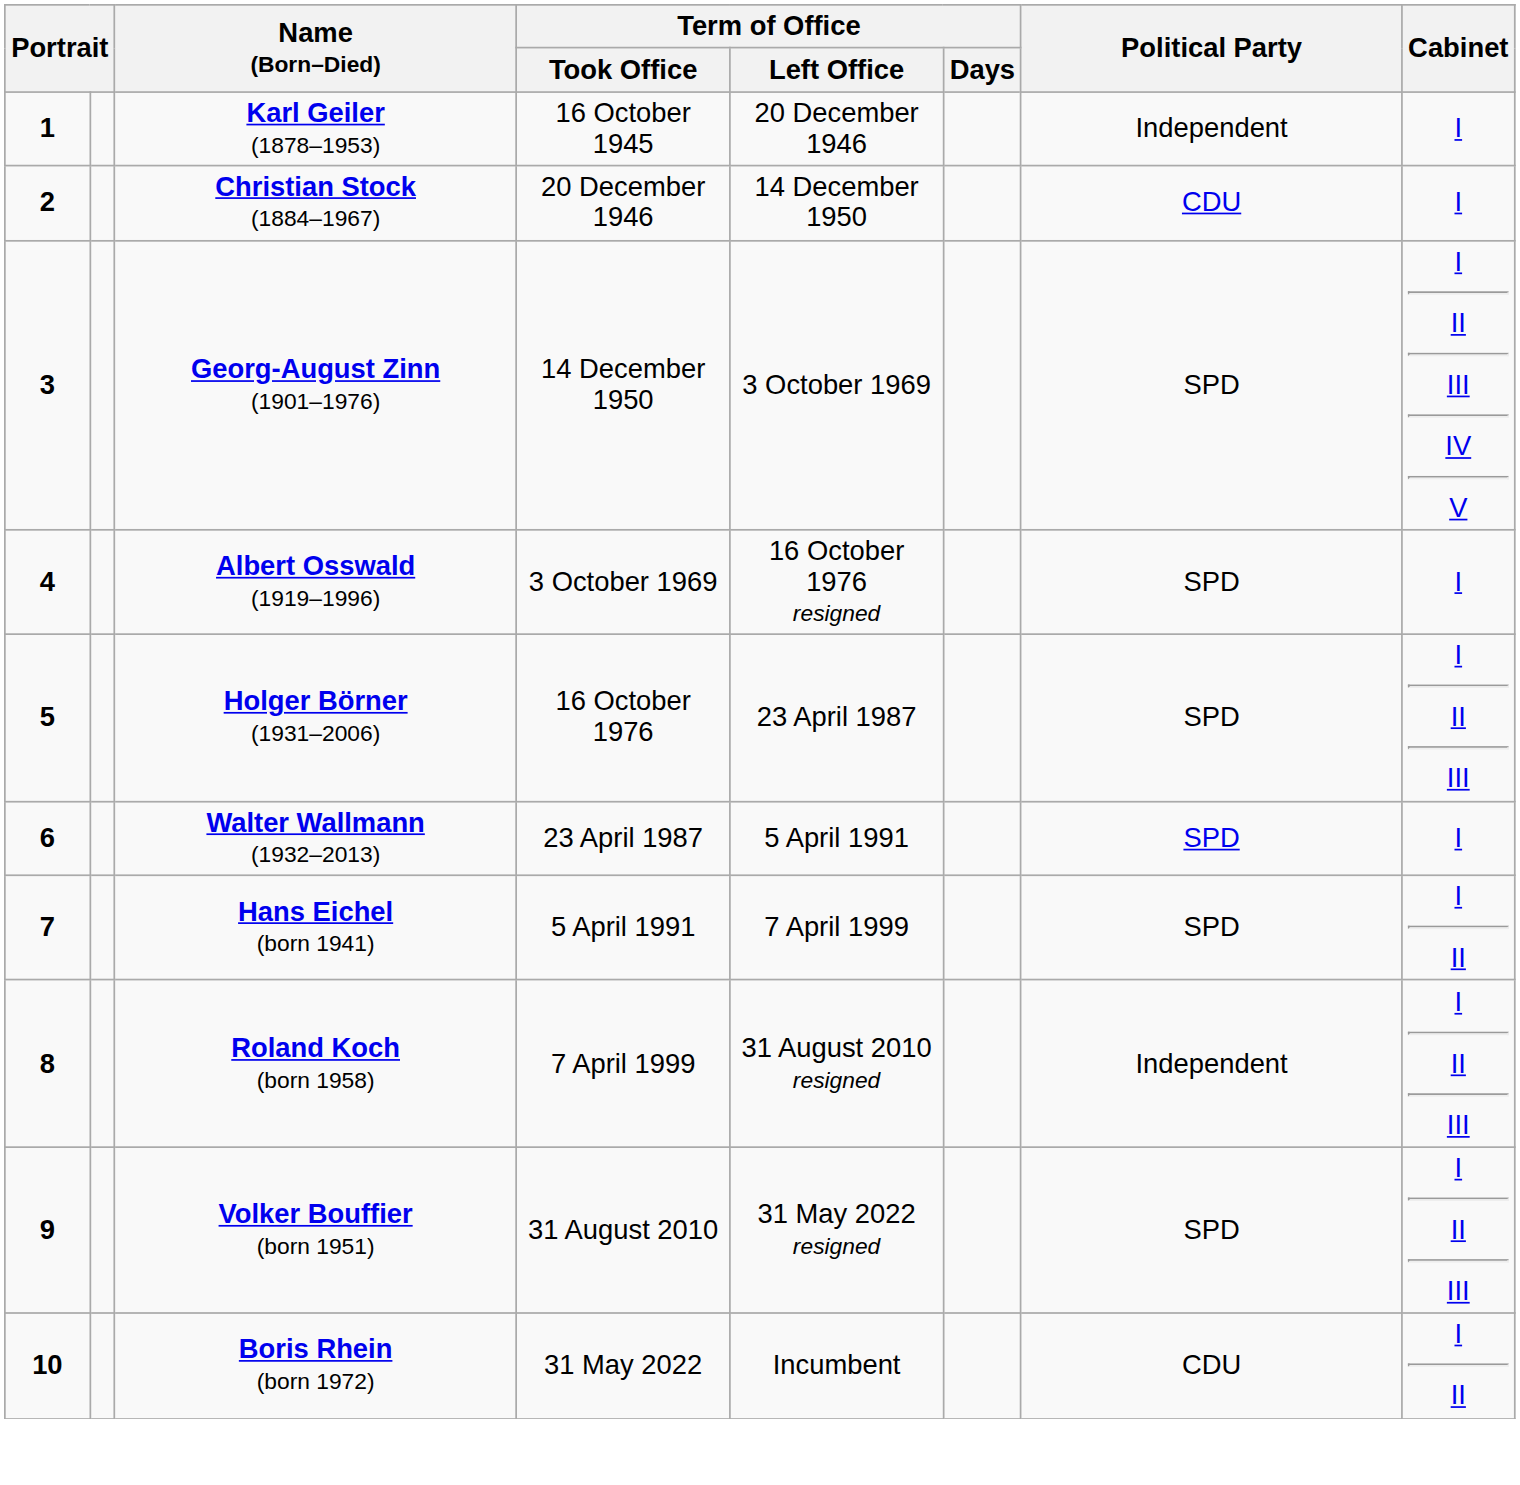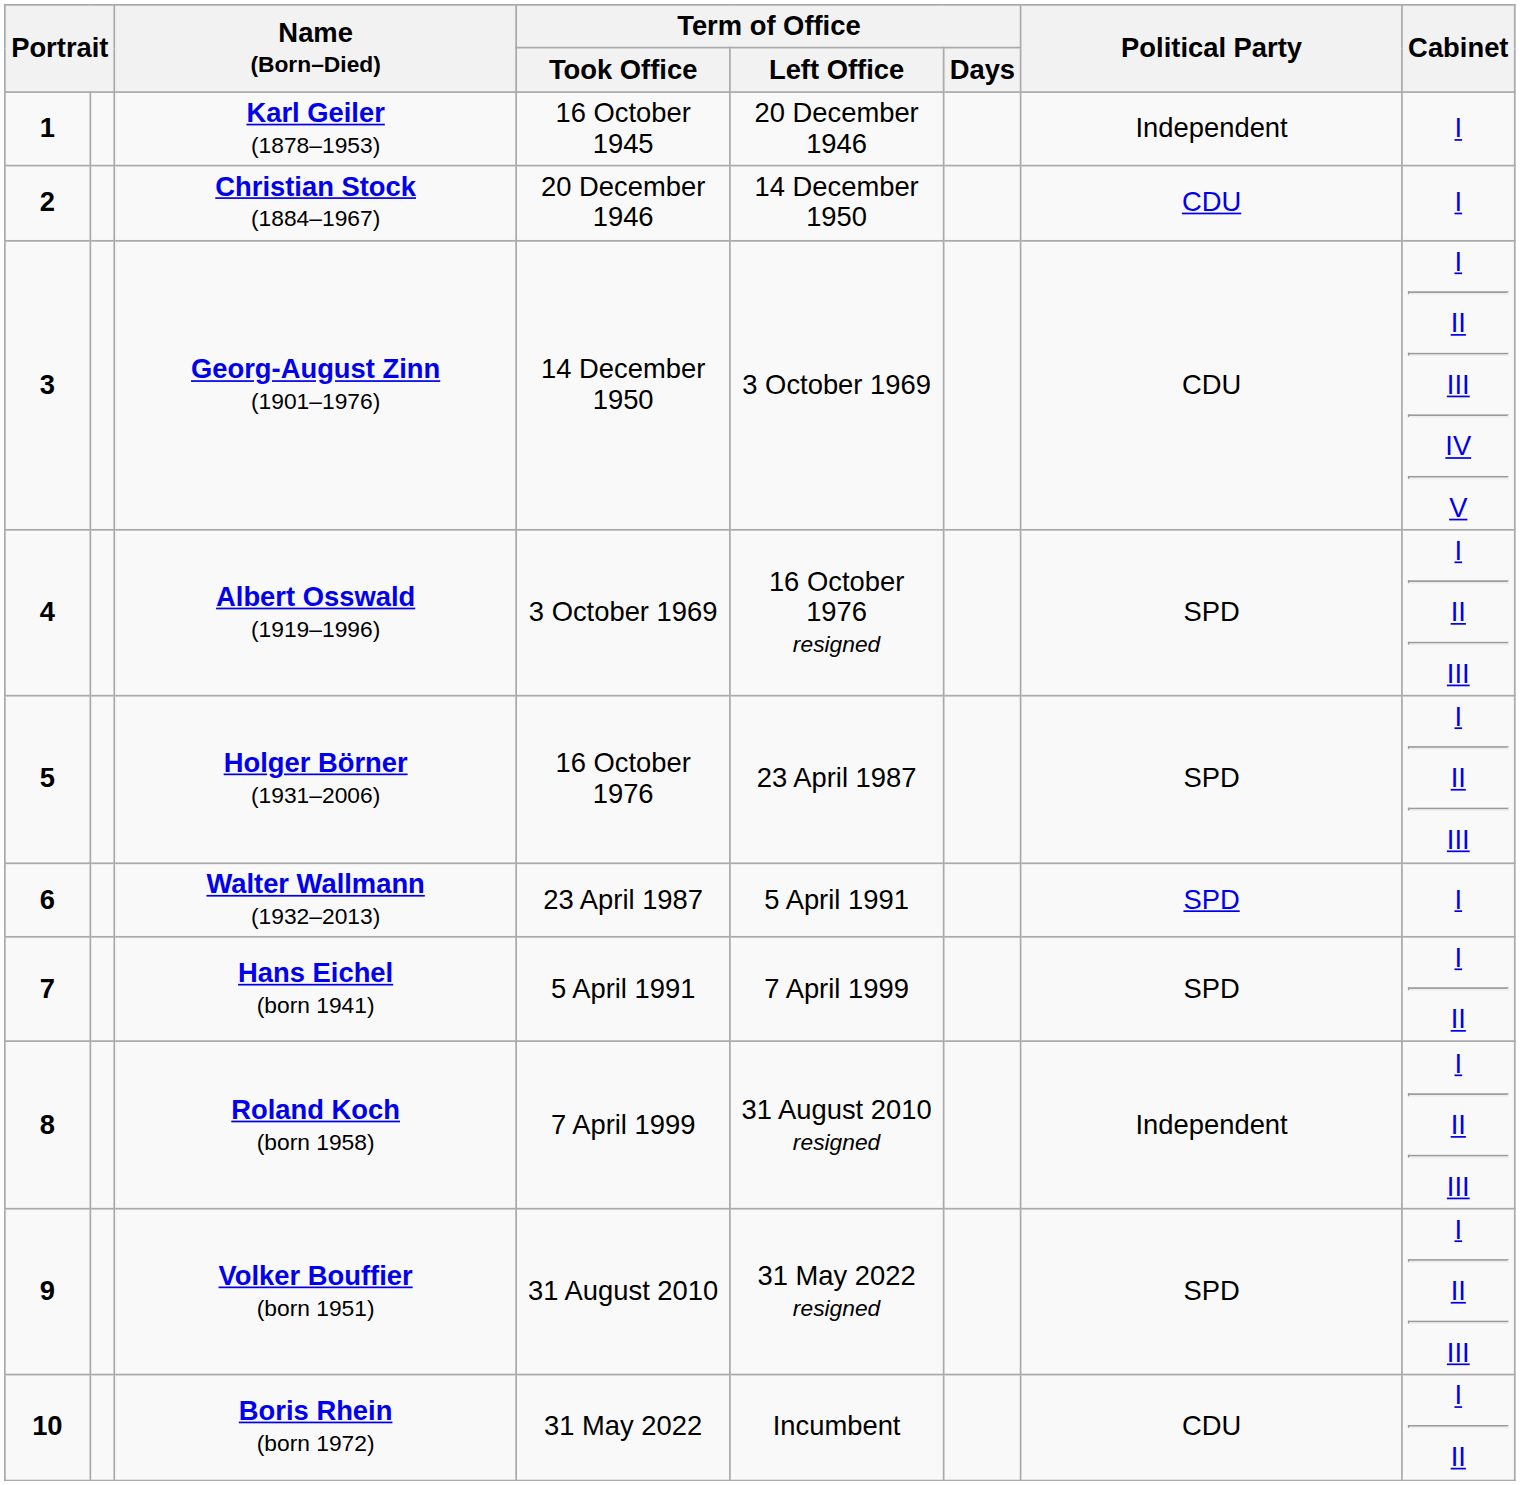(1212, 384) SPD -> (1212, 384) CDU
(1458, 581) I -> (1458, 612) I II III
